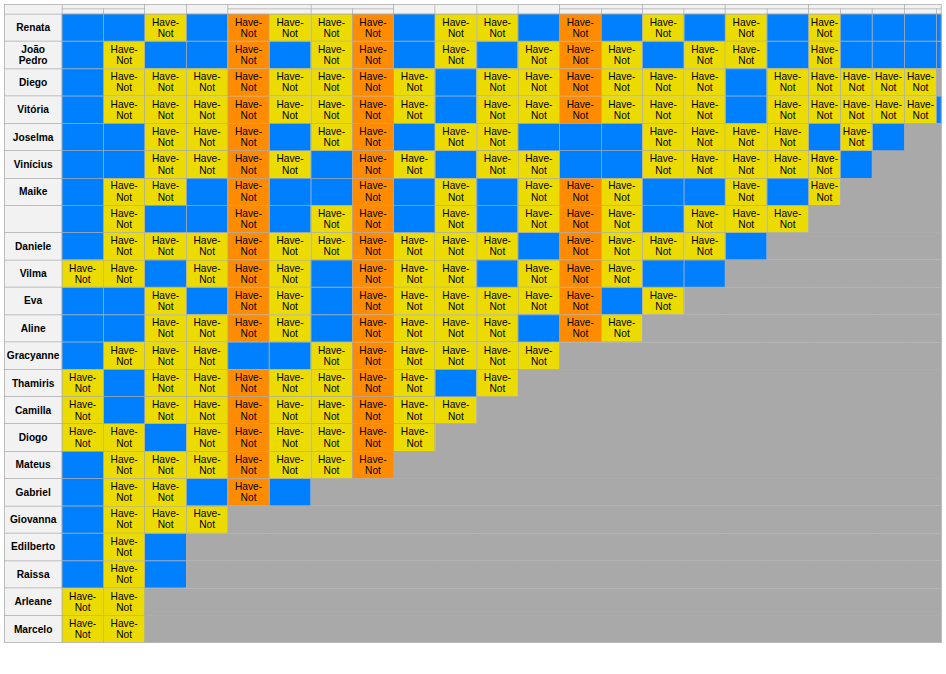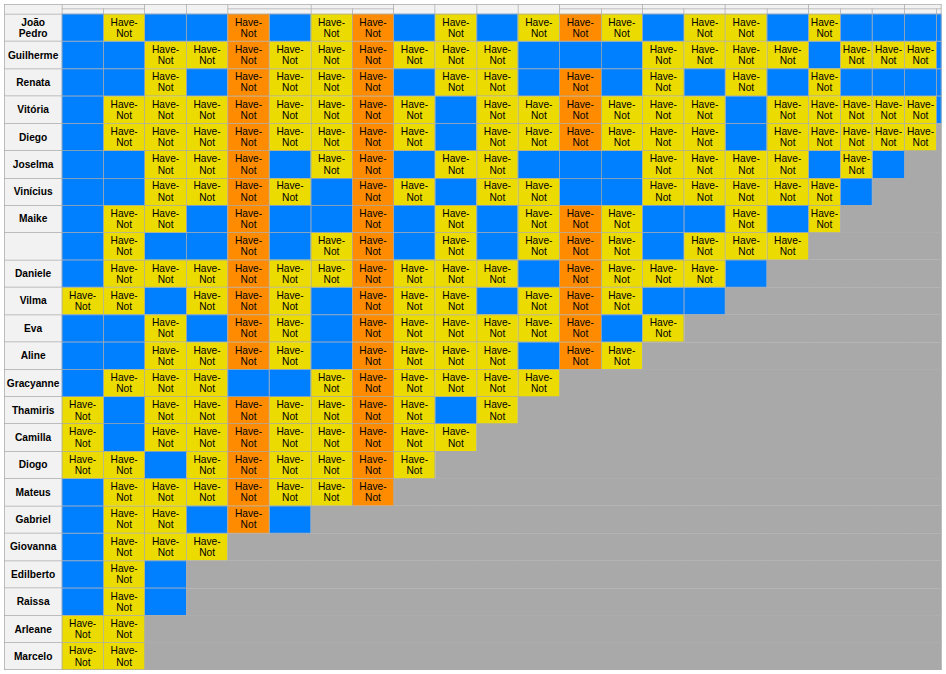rows swapped: (33, 27) <-> (33, 55)
+ row: (33, 55)
rows swapped: (33, 109) <-> (33, 82)
